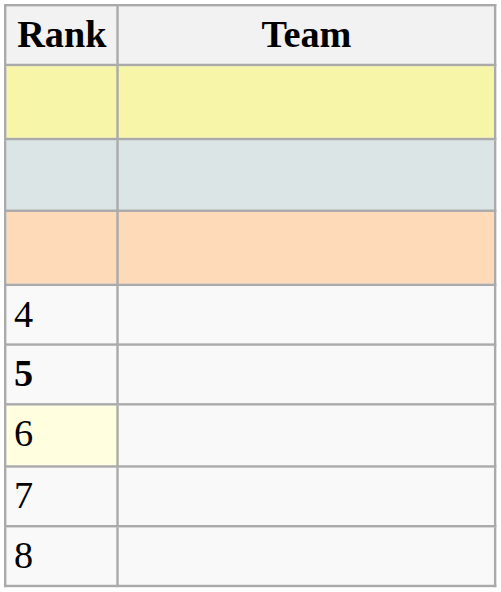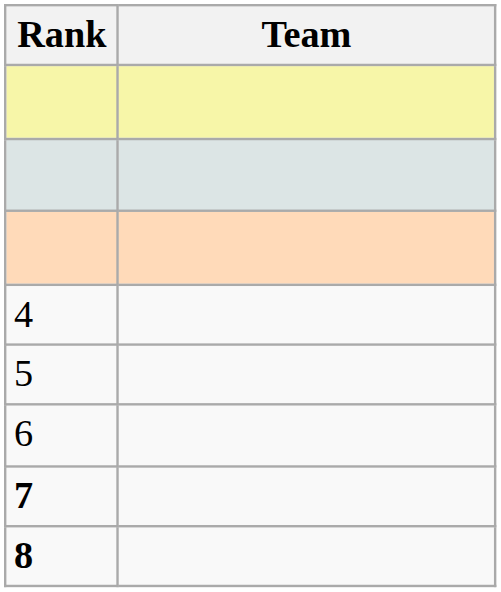(24, 373) bold -> (24, 373) normal
(24, 434) lightyellow background -> (24, 434) no background
(24, 495) normal -> (24, 495) bold
(24, 555) normal -> (24, 555) bold
